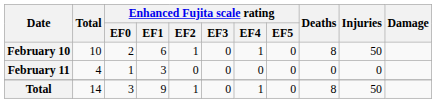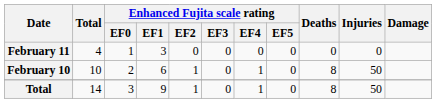rows swapped: (39, 51) <-> (39, 70)
